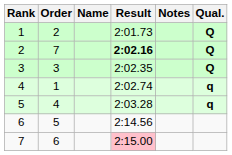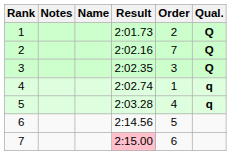columns swapped: (56, 13) <-> (174, 13)
(133, 50) bold -> (134, 50) normal
